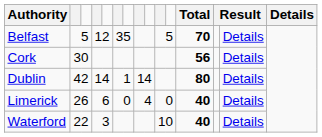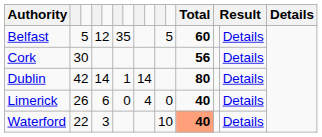(203, 36) 70 -> (203, 36) 60
(203, 121) no background -> (203, 121) lightsalmon background
